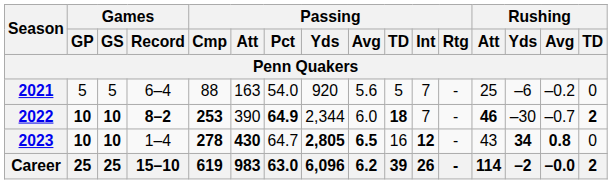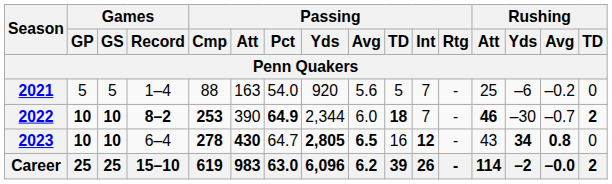(158, 91) 6–4 -> (158, 91) 1–4
(158, 141) 1–4 -> (158, 141) 6–4
